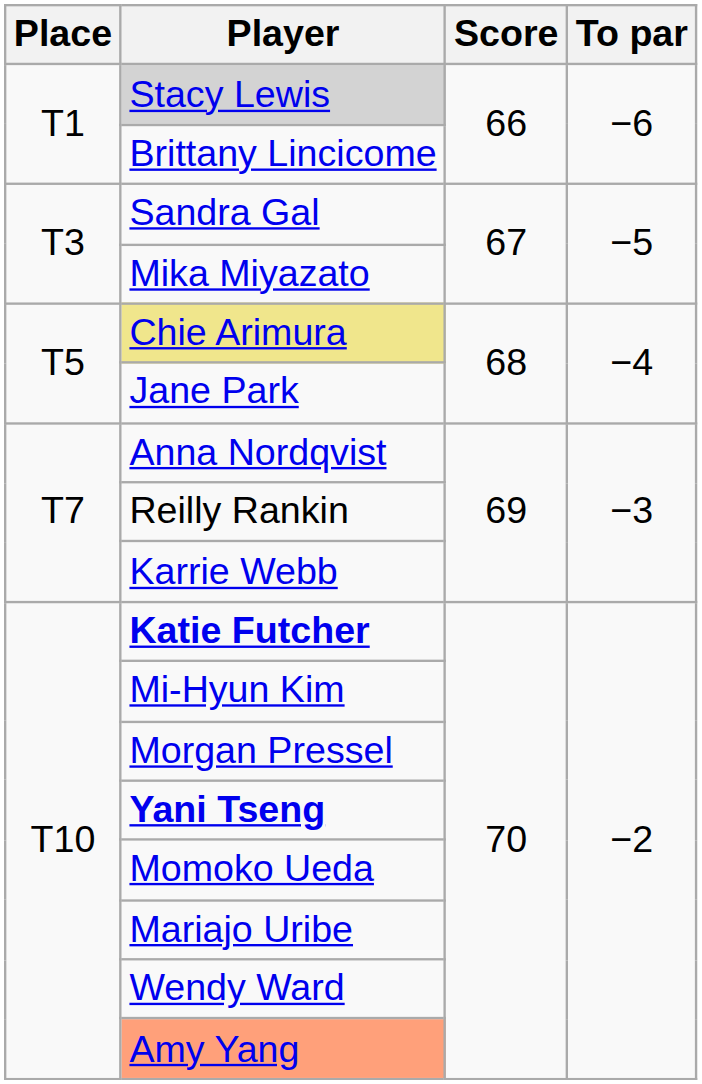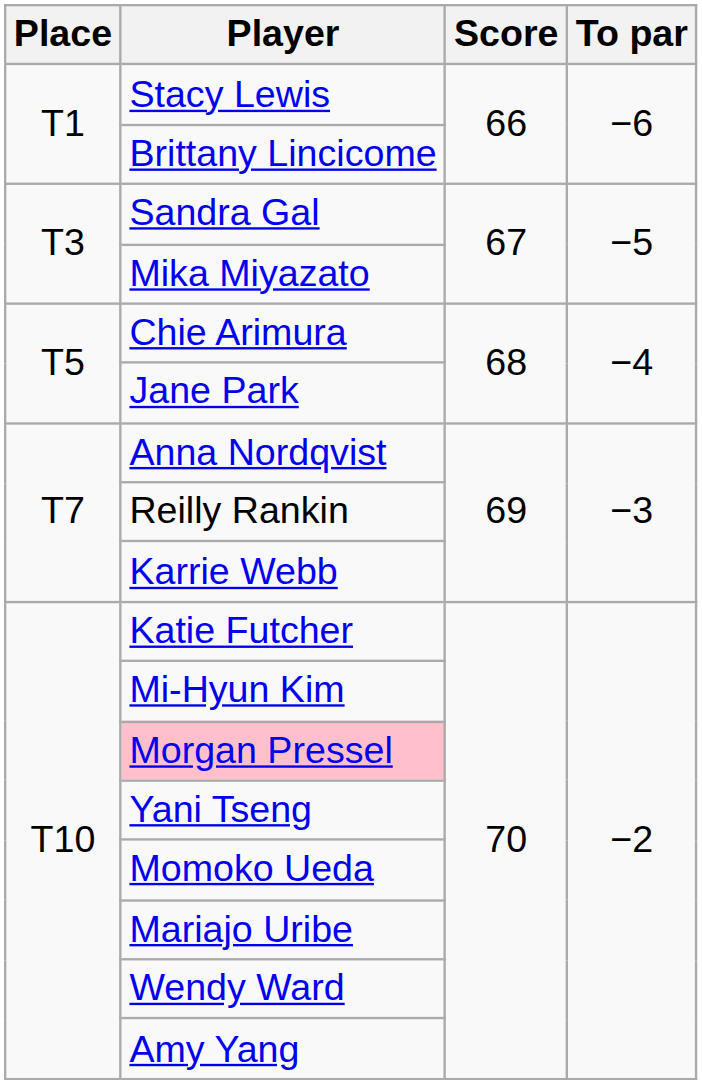(230, 93) lightgrey background -> (230, 93) no background
(238, 332) khaki background -> (238, 332) no background
(250, 630) bold -> (241, 630) normal
(261, 749) no background -> (261, 749) pink background
(227, 809) bold -> (221, 809) normal
(214, 1048) lightsalmon background -> (214, 1048) no background
